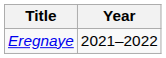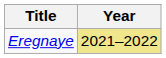(119, 41) no background -> (119, 41) khaki background
